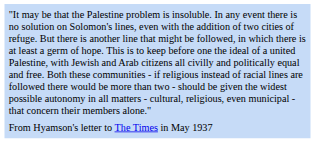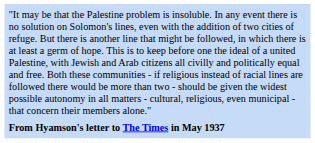(111, 127) normal -> (117, 127) bold
